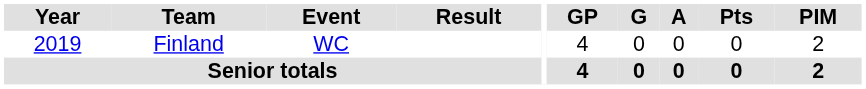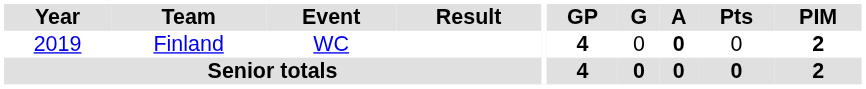(583, 44) normal -> (583, 44) bold
(679, 44) normal -> (679, 44) bold
(818, 44) normal -> (818, 44) bold
